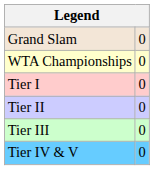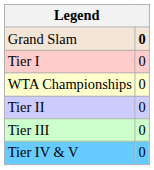(142, 38) normal -> (142, 38) bold
rows swapped: (70, 61) <-> (24, 84)
